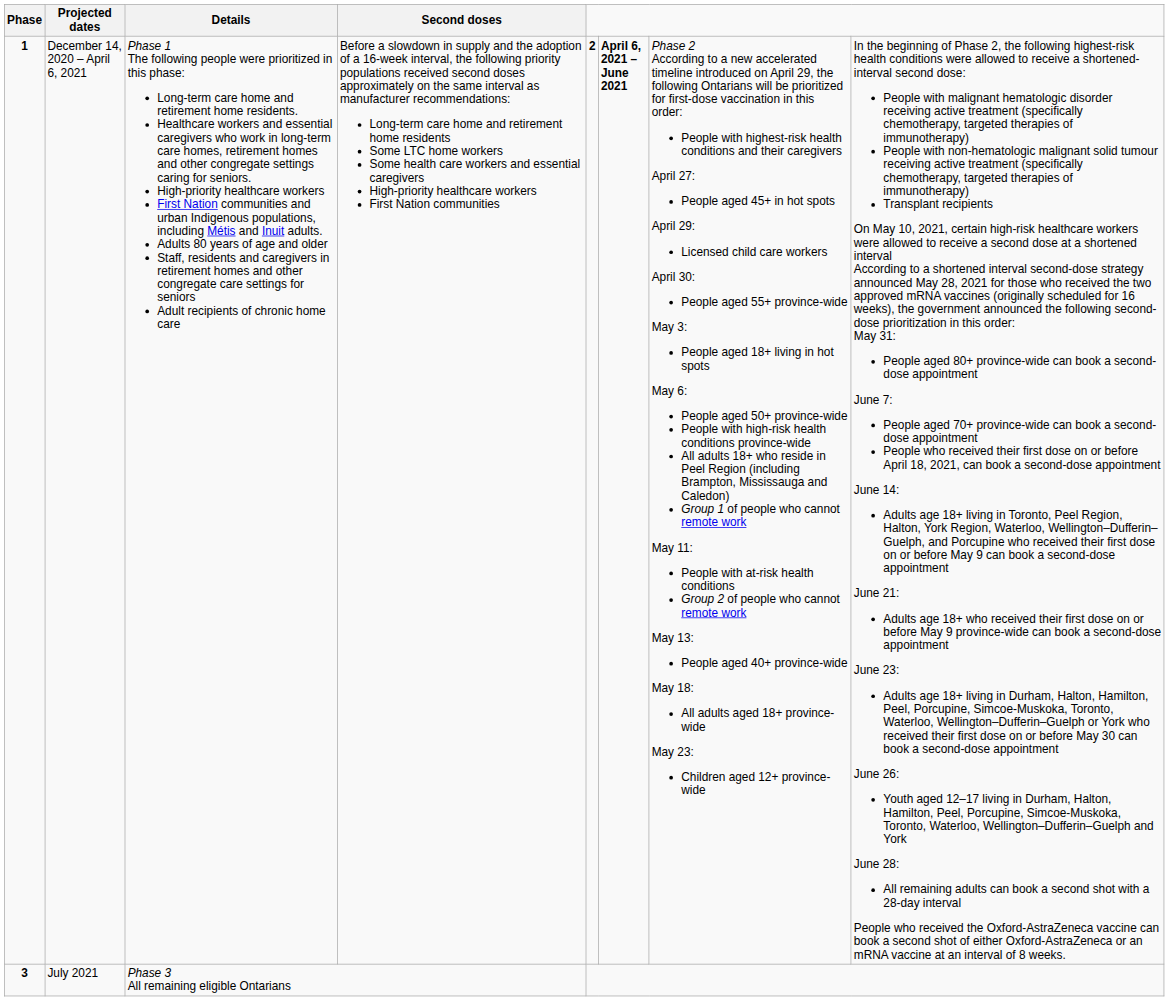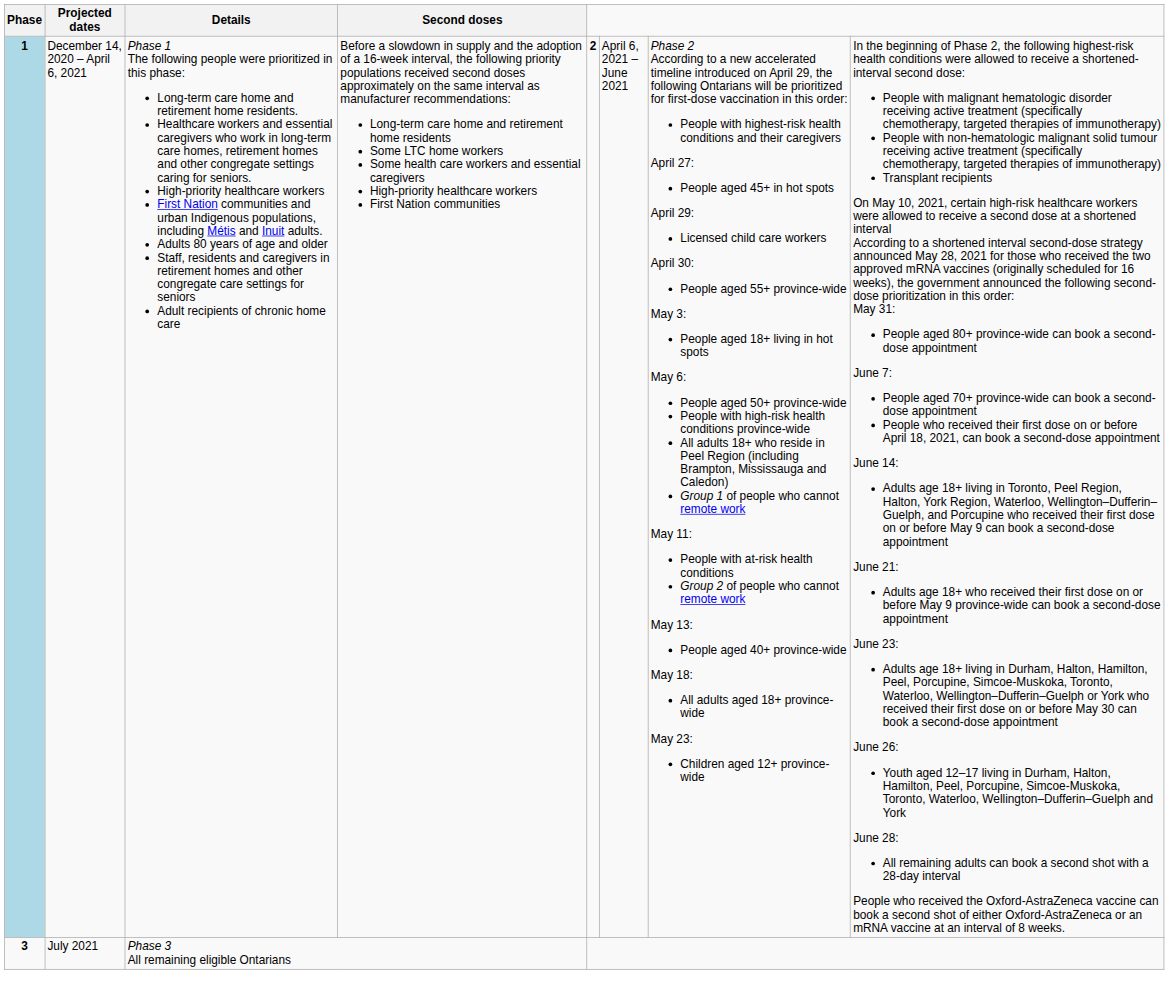(25, 45) no background -> (25, 45) lightblue background
(621, 65) bold -> (620, 65) normal
